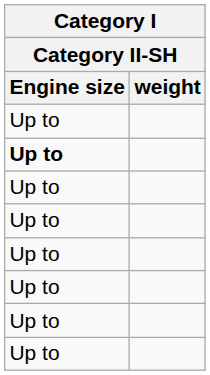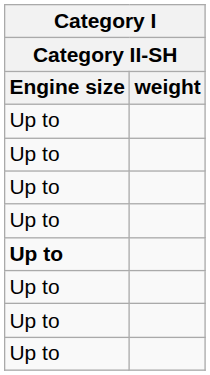(36, 154) bold -> (35, 154) normal
(35, 253) normal -> (36, 253) bold
